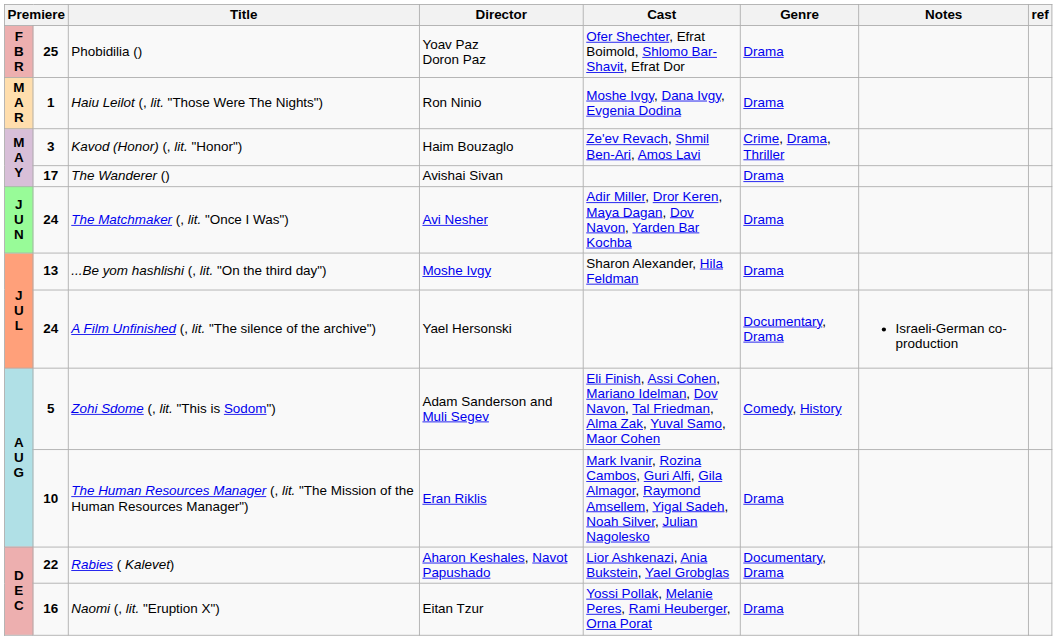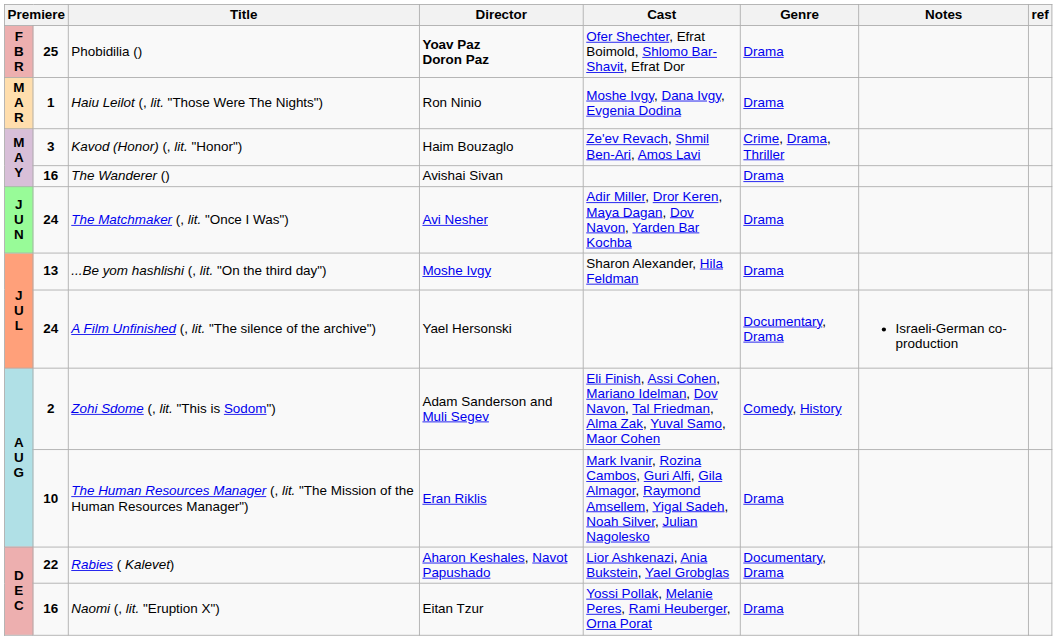(454, 51) normal -> (456, 51) bold
(51, 176) 17 -> (51, 176) 16
(51, 409) 5 -> (51, 409) 2
